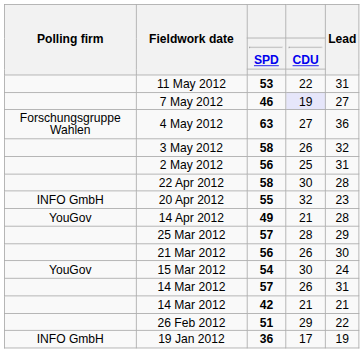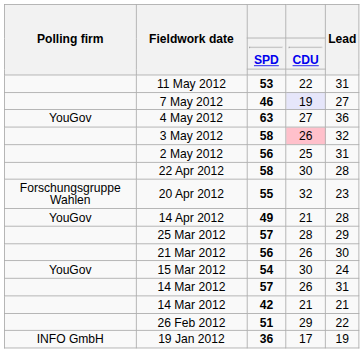(70, 125) Forschungsgruppe Wahlen -> (70, 119) YouGov
(306, 148) no background -> (306, 136) pink background
(70, 200) INFO GmbH -> (70, 194) Forschungsgruppe Wahlen
